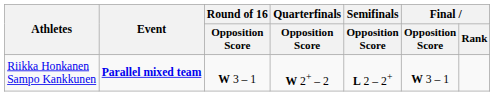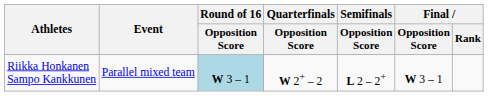(151, 73) bold -> (148, 73) normal
(237, 80) no background -> (231, 80) lightblue background
